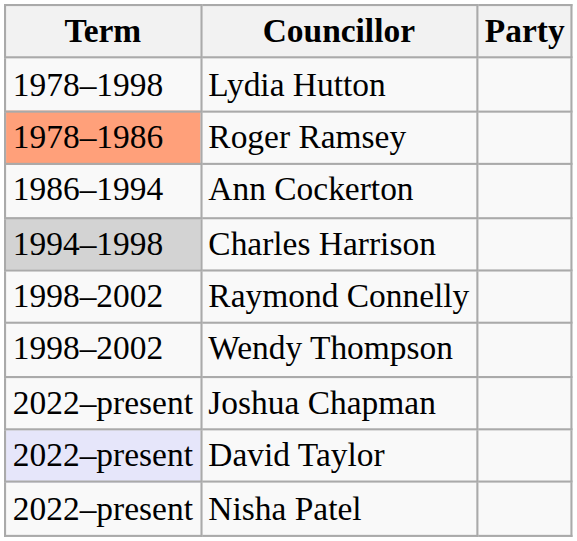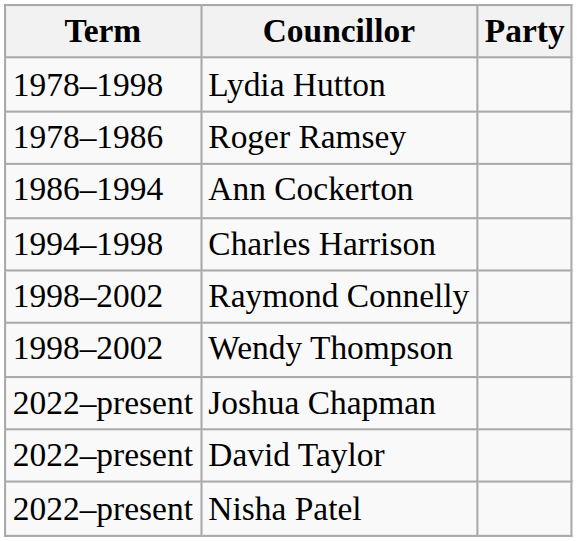(88, 137) lightsalmon background -> (88, 137) no background
(88, 243) lightgrey background -> (88, 243) no background
(103, 455) lavender background -> (103, 455) no background
